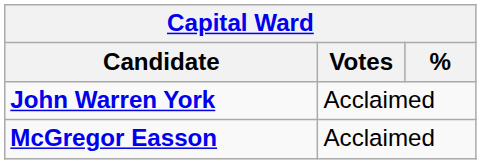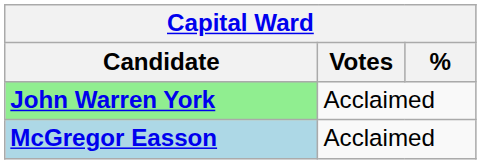(113, 100) no background -> (113, 100) lightgreen background
(114, 138) no background -> (114, 138) lightblue background
